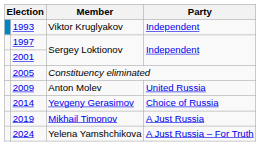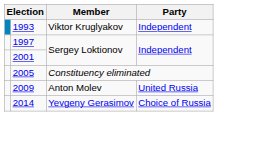- row: (23, 118)
- row: (23, 133)
